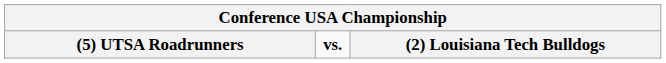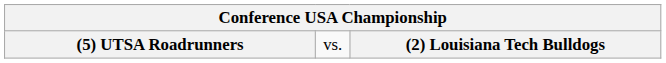(333, 44) bold -> (333, 44) normal
